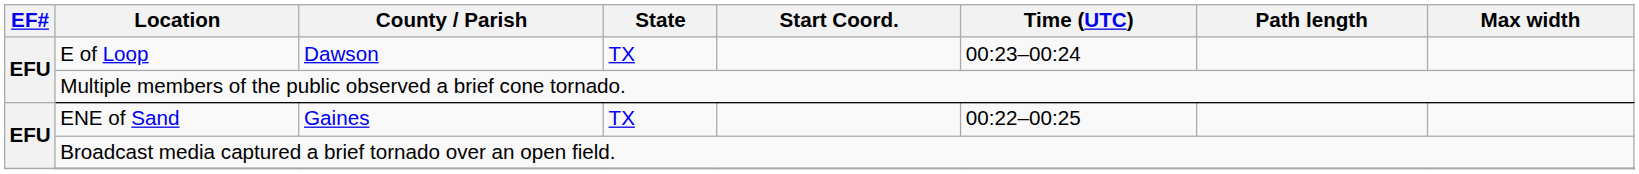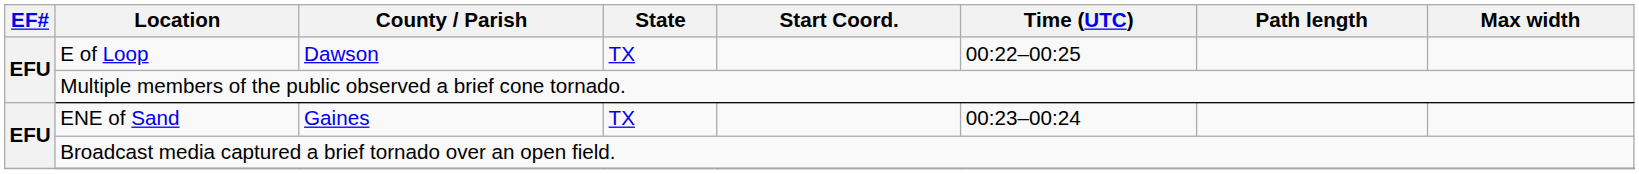(1023, 53) 00:23–00:24 -> (1023, 53) 00:22–00:25
(1023, 119) 00:22–00:25 -> (1023, 119) 00:23–00:24
